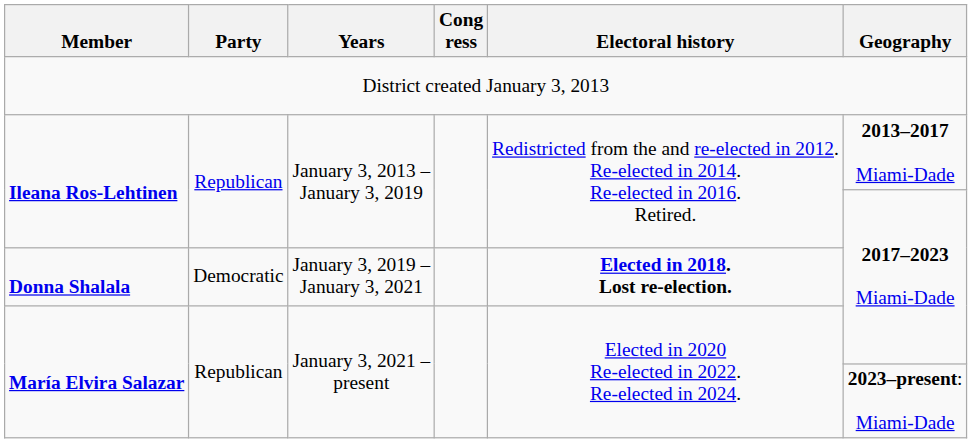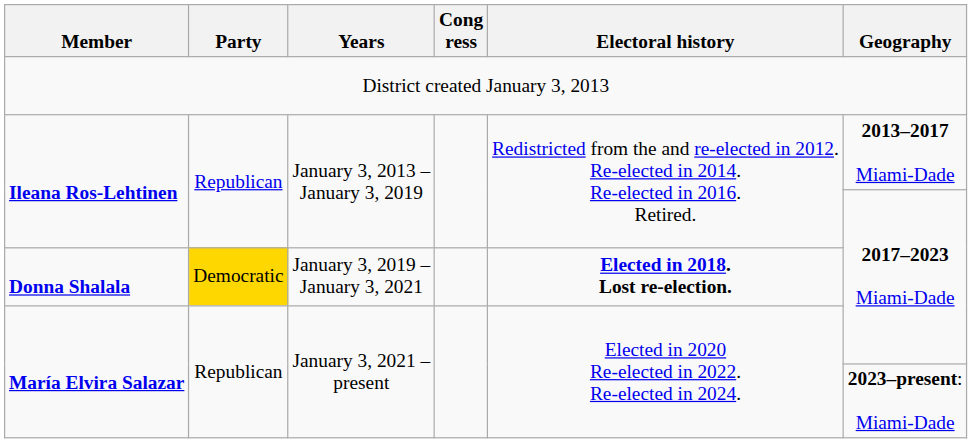(238, 276) no background -> (238, 276) gold background
